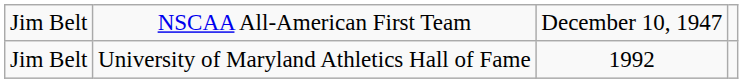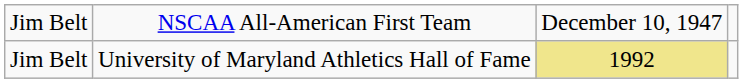(632, 59) no background -> (632, 59) khaki background
